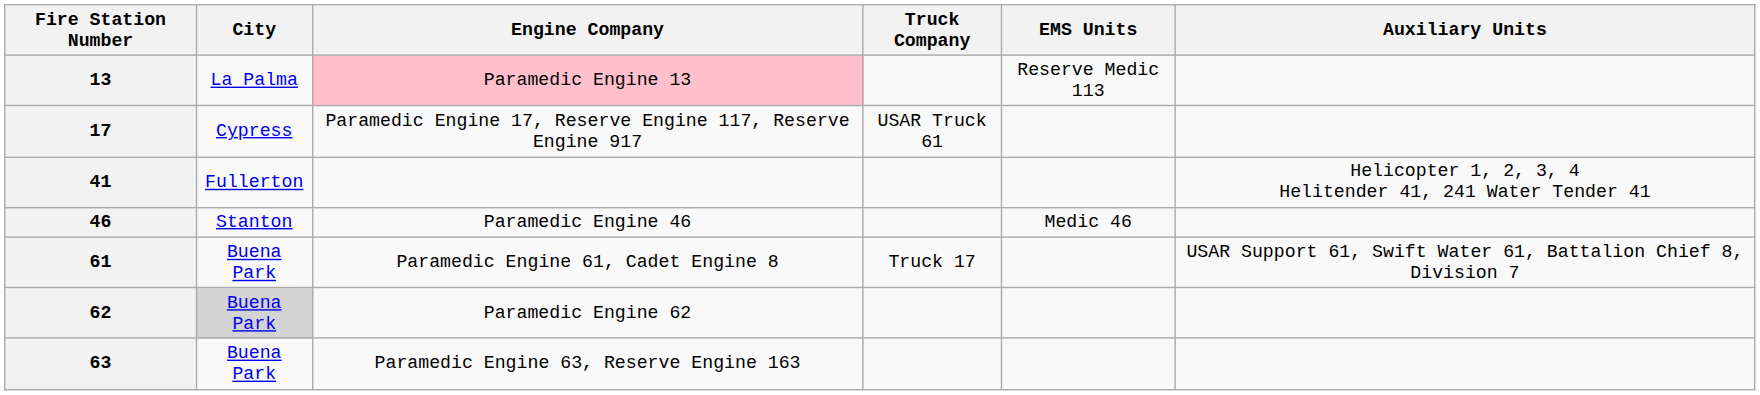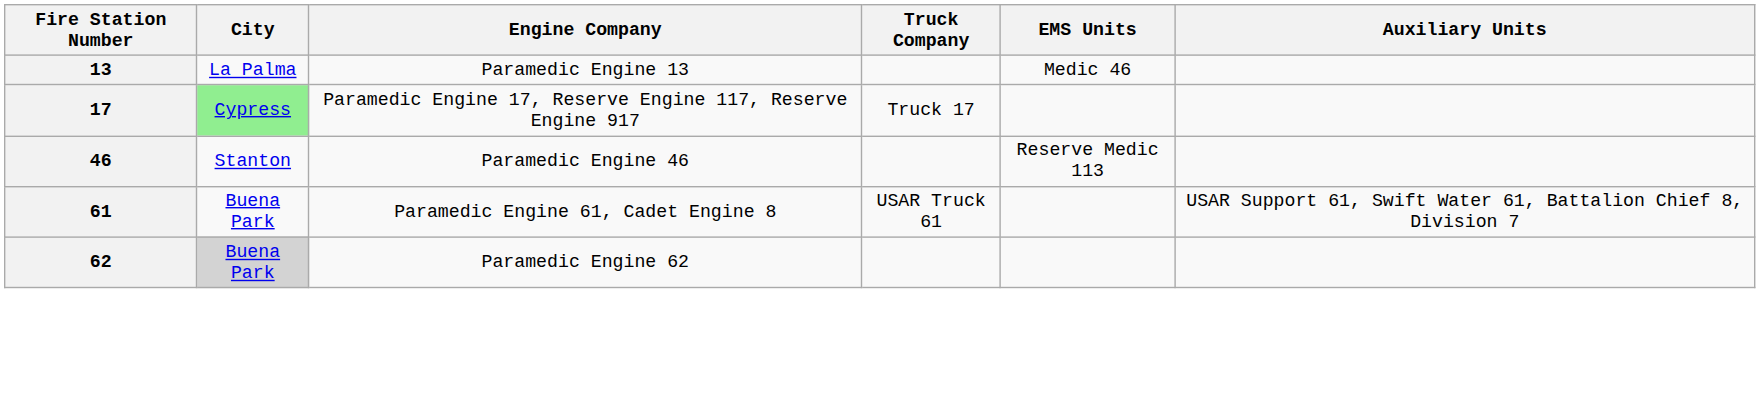(588, 81) pink background -> (585, 70) no background
(1088, 81) Reserve Medic 113 -> (1088, 70) Medic 46
(254, 131) no background -> (253, 110) lightgreen background
(932, 131) USAR Truck 61 -> (931, 110) Truck 17
- row: (101, 182)
(1088, 222) Medic 46 -> (1088, 161) Reserve Medic 113
(932, 262) Truck 17 -> (931, 212) USAR Truck 61
- row: (101, 364)
